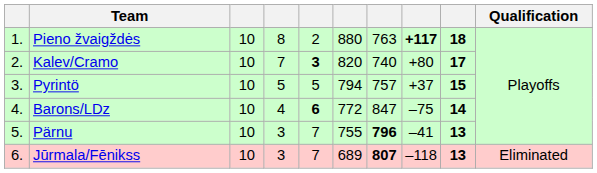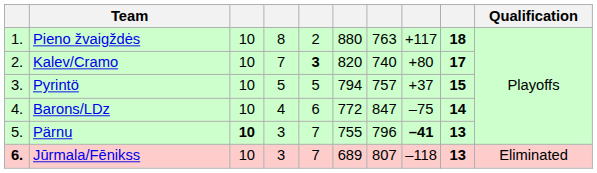(421, 39) bold -> (421, 39) normal
(316, 109) bold -> (316, 109) normal
(247, 132) normal -> (247, 132) bold
(384, 132) bold -> (384, 132) normal
(421, 132) normal -> (421, 132) bold
(17, 156) normal -> (17, 156) bold
(384, 156) bold -> (384, 156) normal
